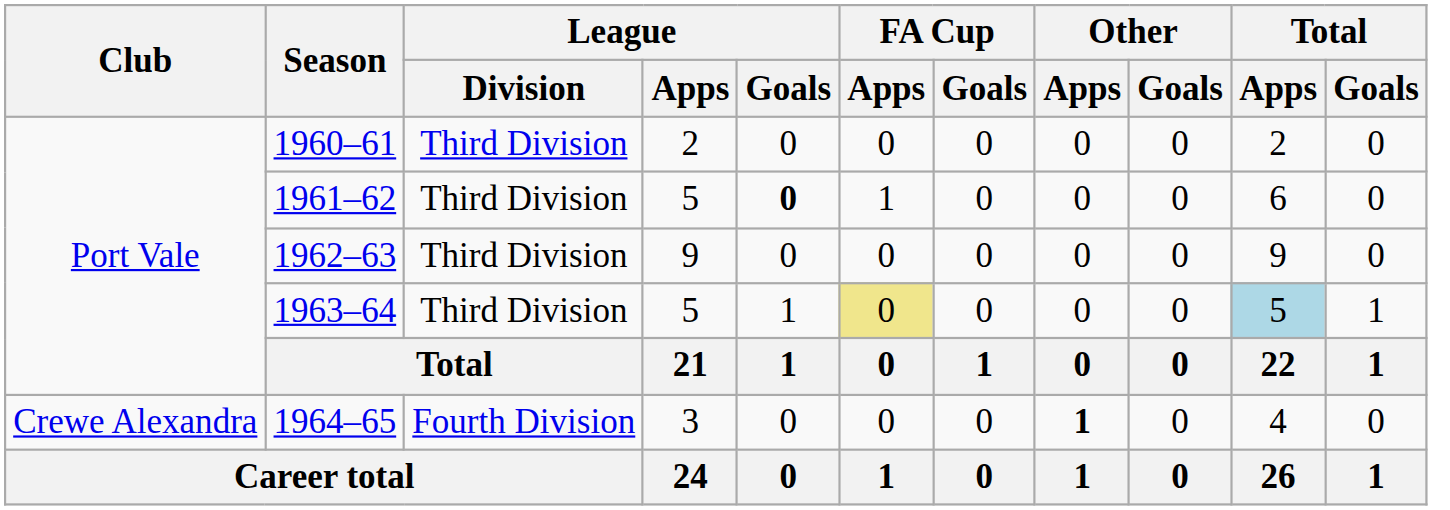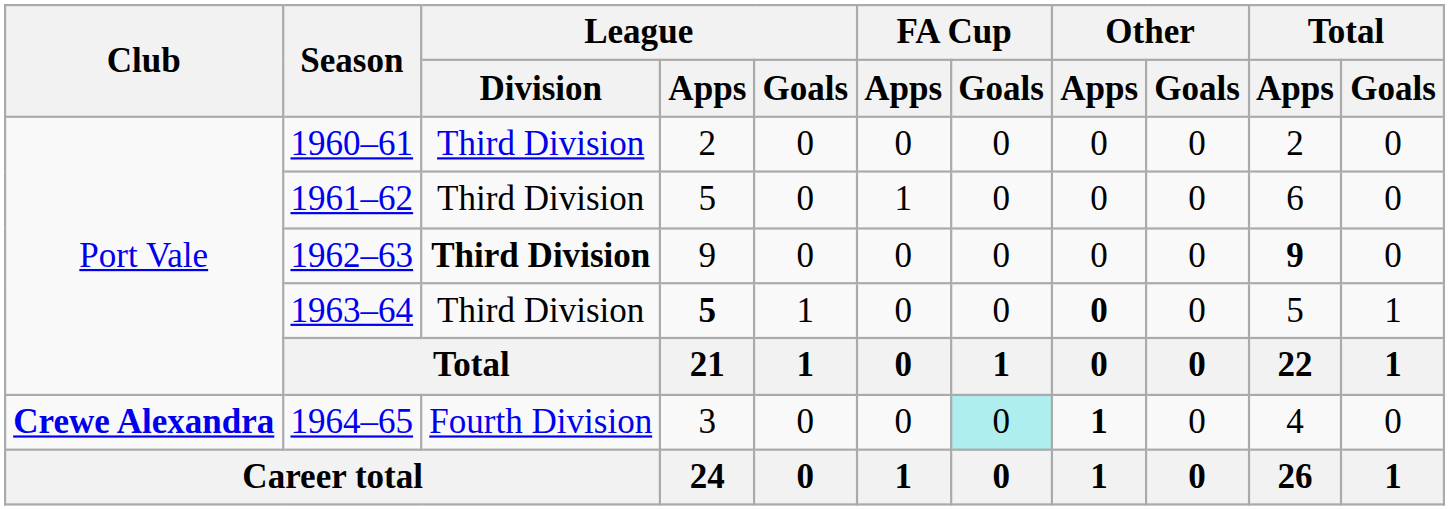(788, 198) bold -> (805, 198) normal
(524, 254) normal -> (541, 254) bold
(1278, 254) normal -> (1295, 254) bold
(690, 310) normal -> (707, 310) bold
(886, 310) khaki background -> (903, 310) no background
(1082, 310) normal -> (1099, 310) bold
(1278, 310) lightblue background -> (1295, 310) no background
(135, 421) normal -> (144, 421) bold
(984, 421) no background -> (1001, 421) paleturquoise background
